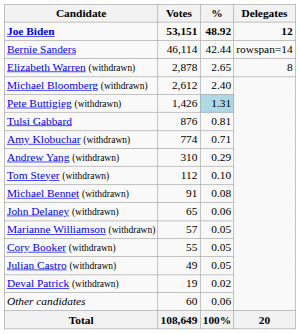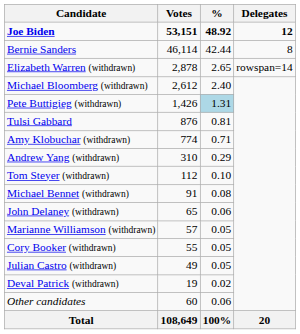(264, 49) rowspan=14 -> (290, 49) 8
(290, 67) 8 -> (264, 67) rowspan=14
